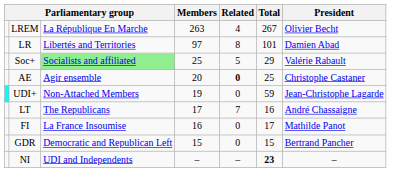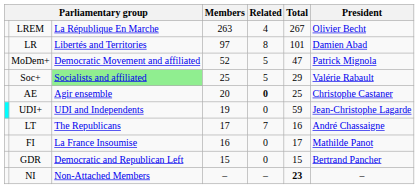+ row: (30, 61)
(91, 94) Non-Attached Members -> (99, 110) UDI and Independents
(88, 159) UDI and Independents -> (102, 175) Non-Attached Members
